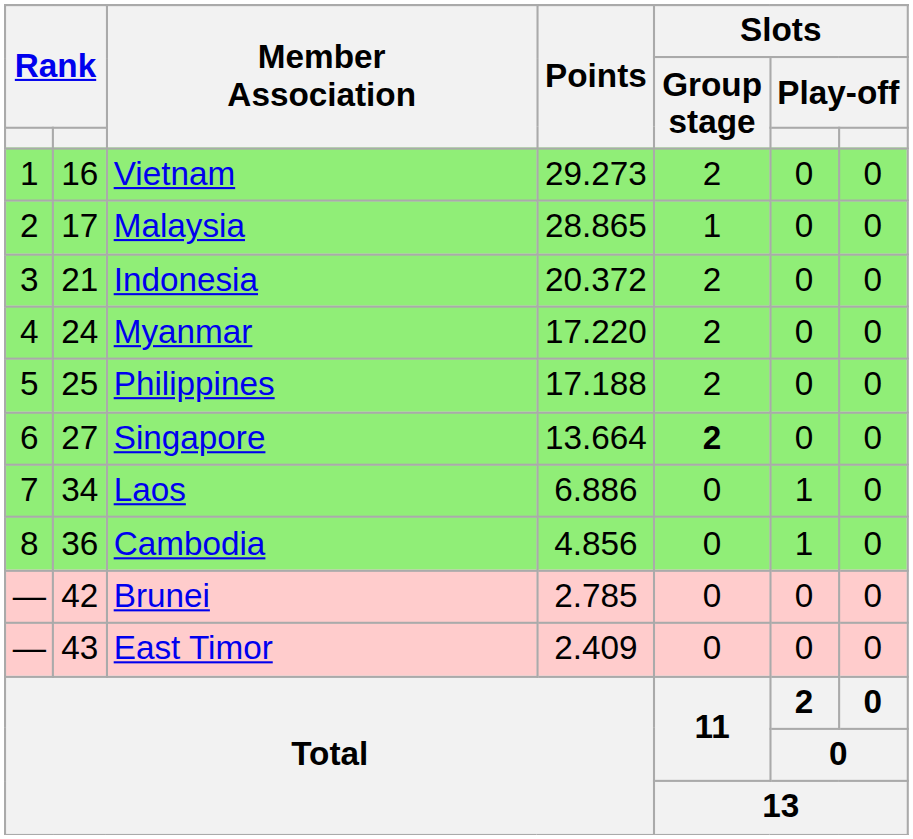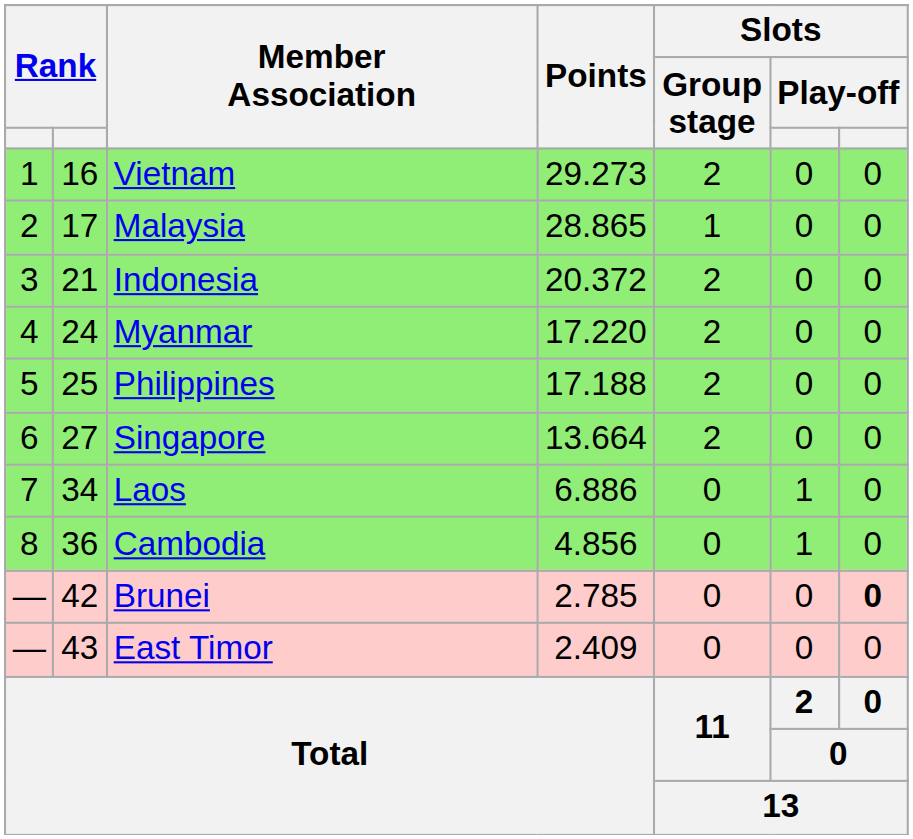(712, 437) bold -> (712, 437) normal
(873, 596) normal -> (873, 596) bold
